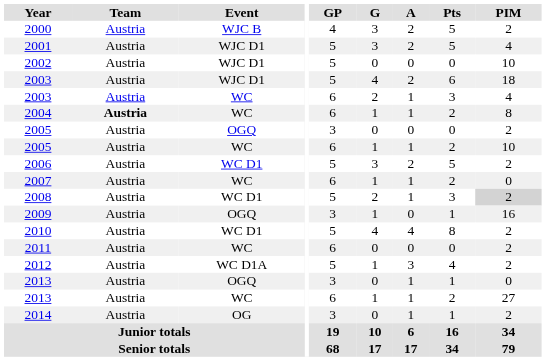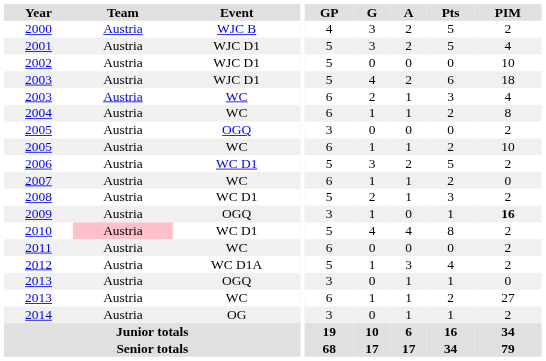(125, 113) bold -> (123, 113) normal
(508, 197) lightgrey background -> (508, 197) no background
(508, 214) normal -> (508, 214) bold
(125, 230) no background -> (123, 230) pink background
